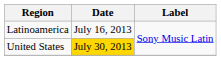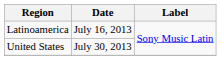(103, 47) gold background -> (103, 47) no background
